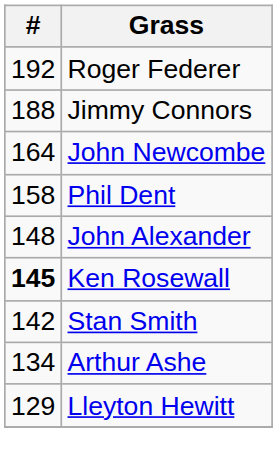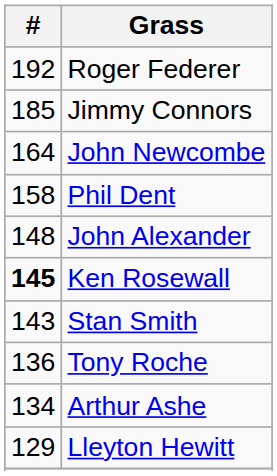(33, 110) 188 -> (33, 110) 185
(33, 320) 142 -> (33, 320) 143
+ row: (138, 363)
